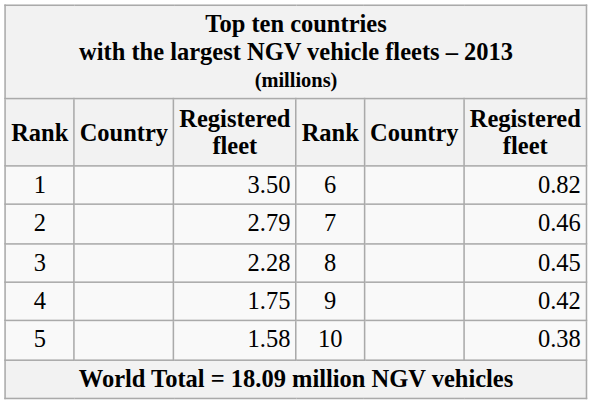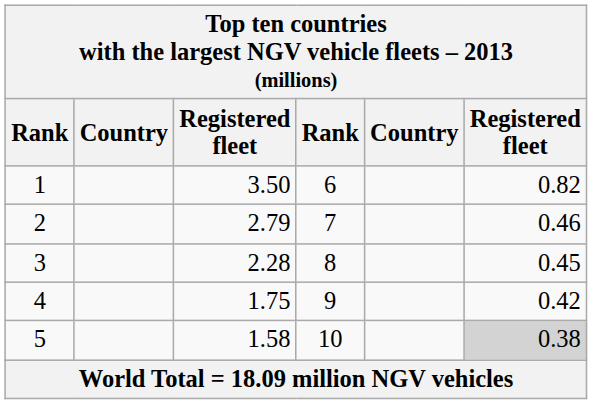(559, 339) no background -> (559, 339) lightgrey background
